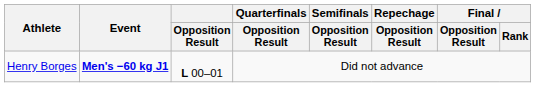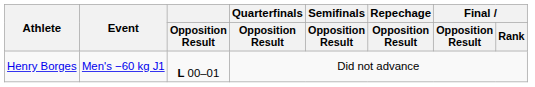(125, 67) bold -> (123, 67) normal
